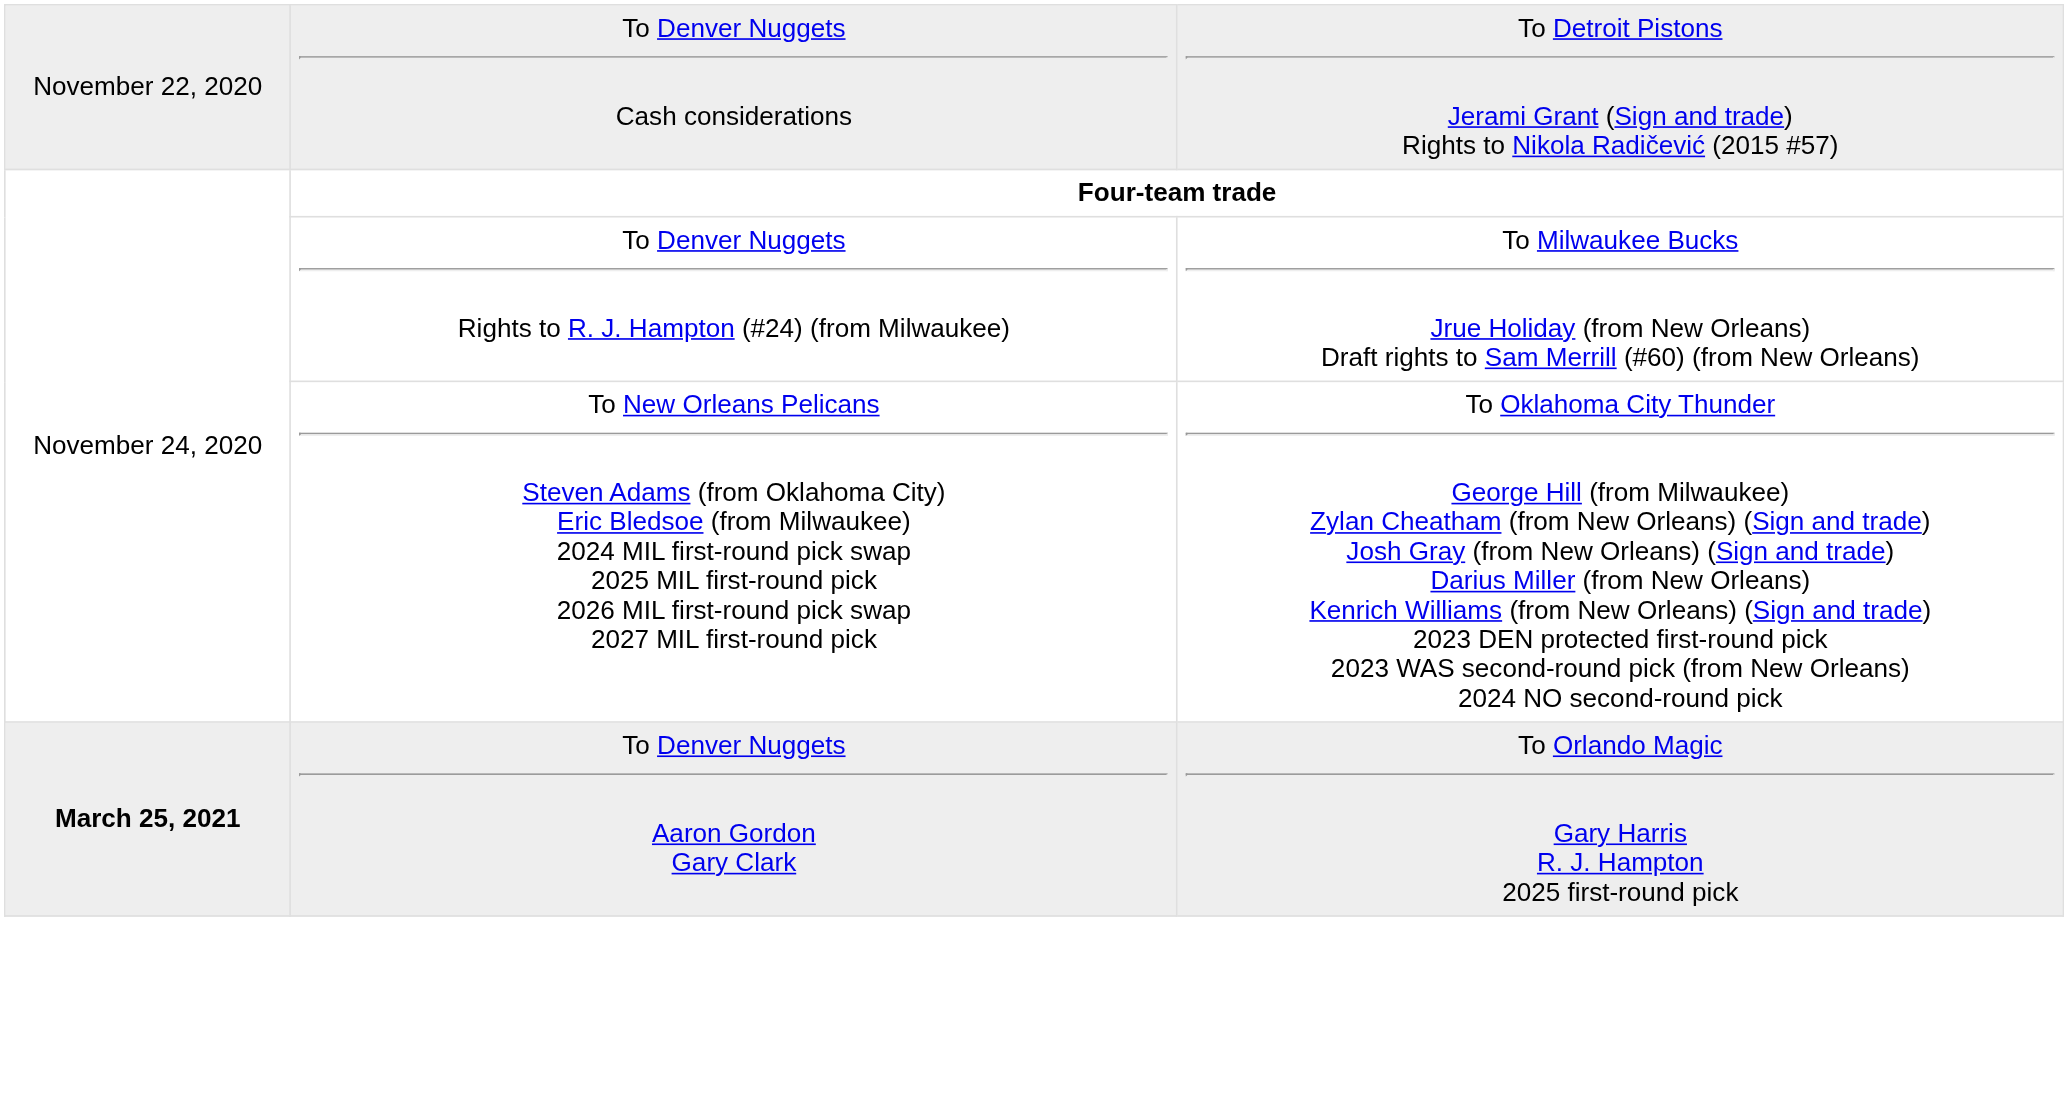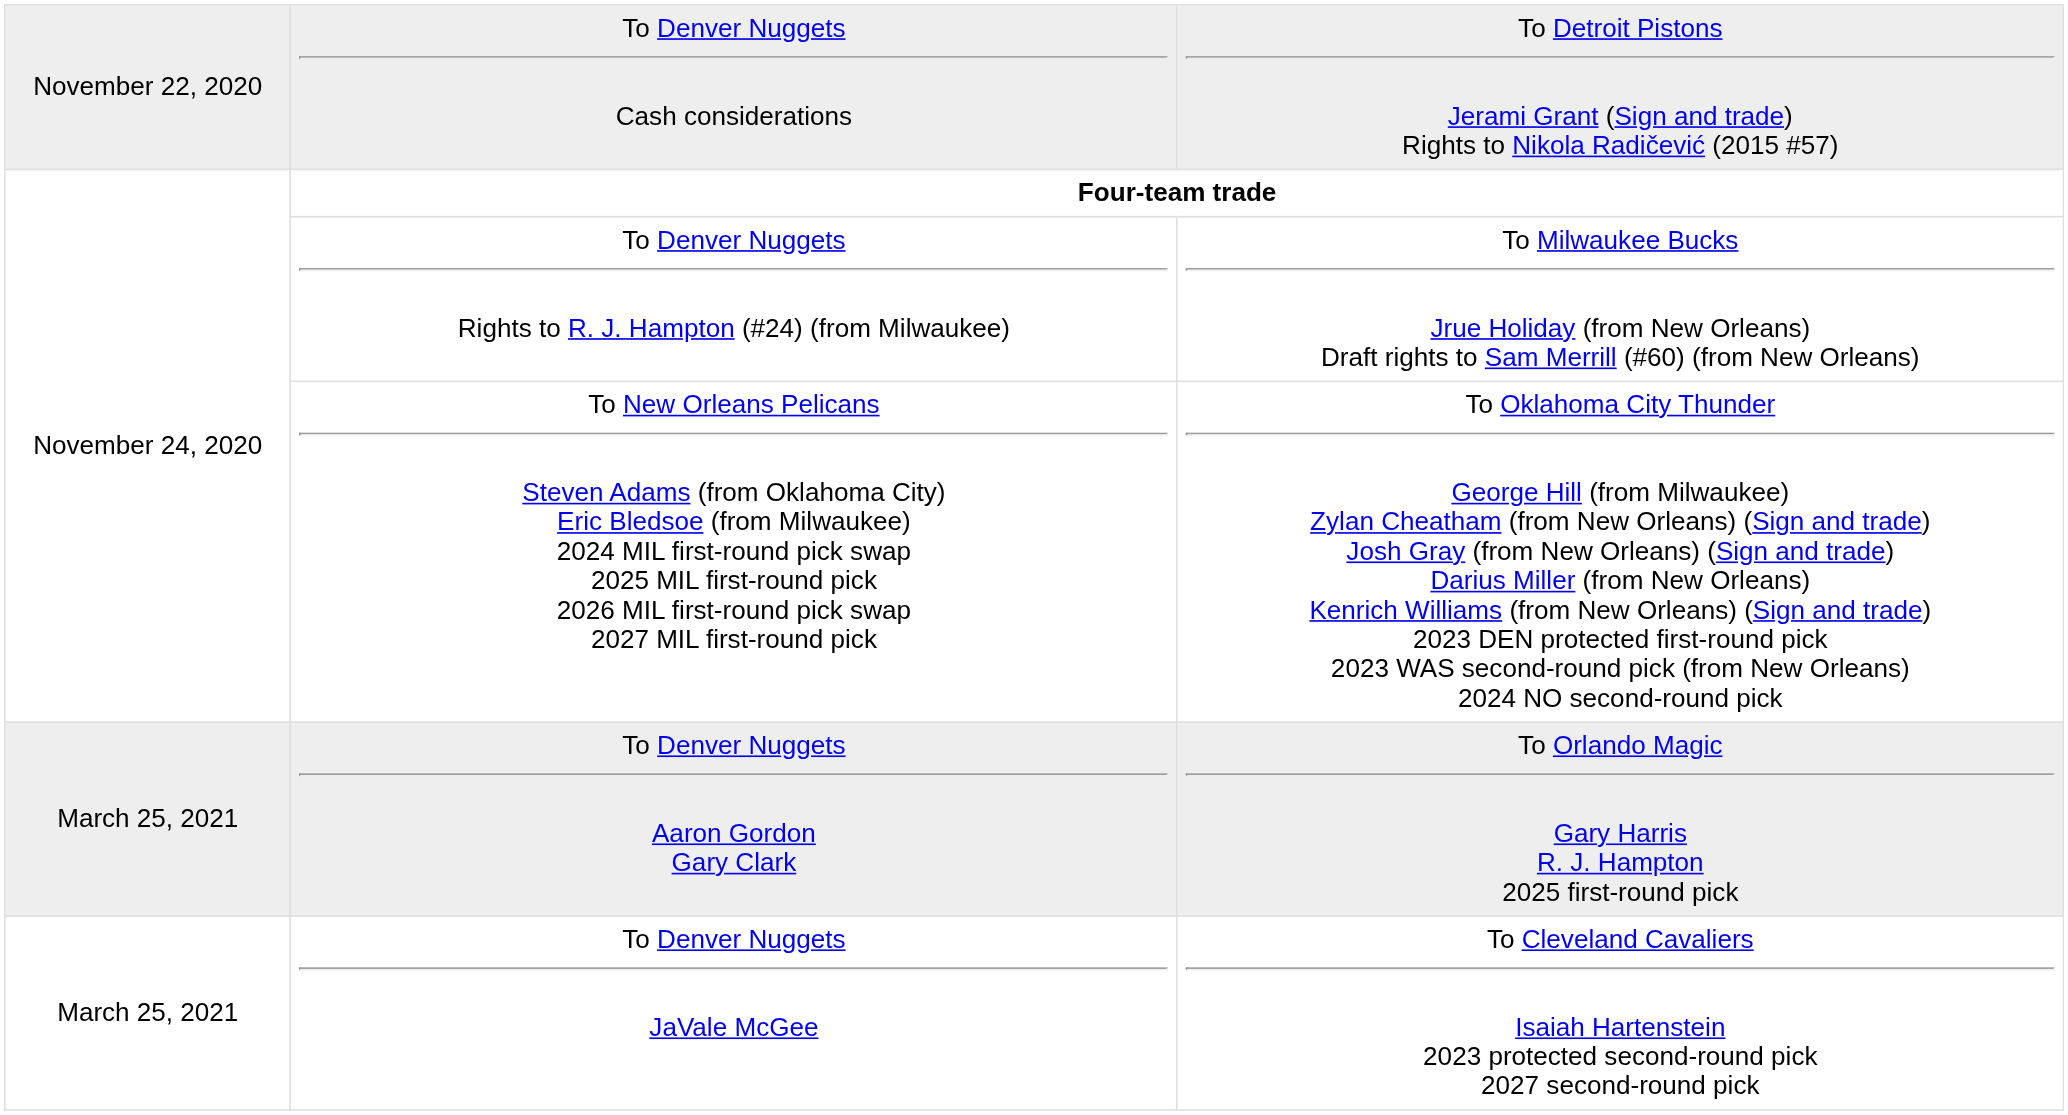(148, 818) bold -> (148, 818) normal
+ row: (734, 983)
